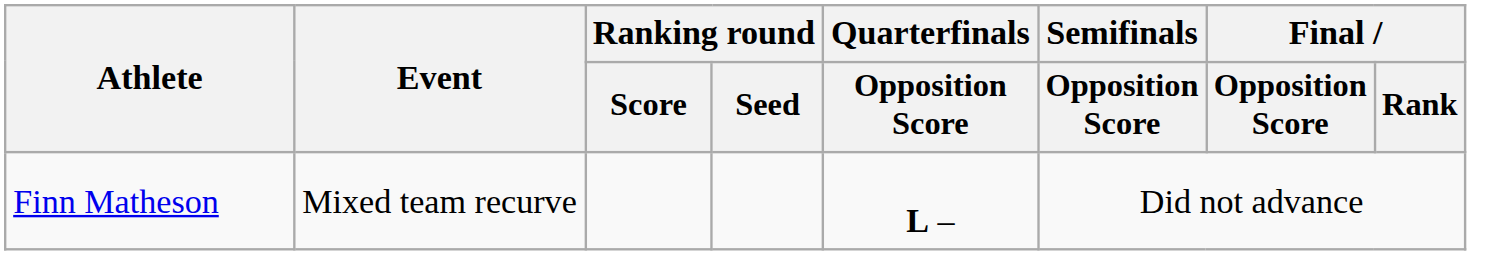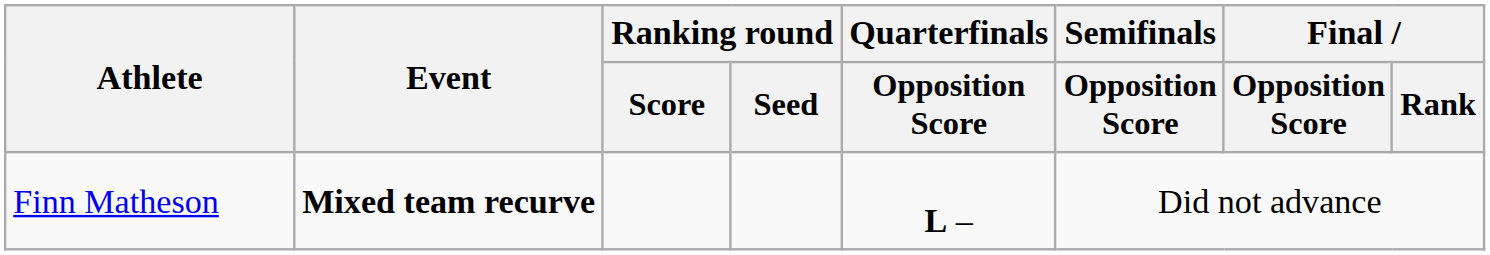(439, 200) normal -> (449, 200) bold
